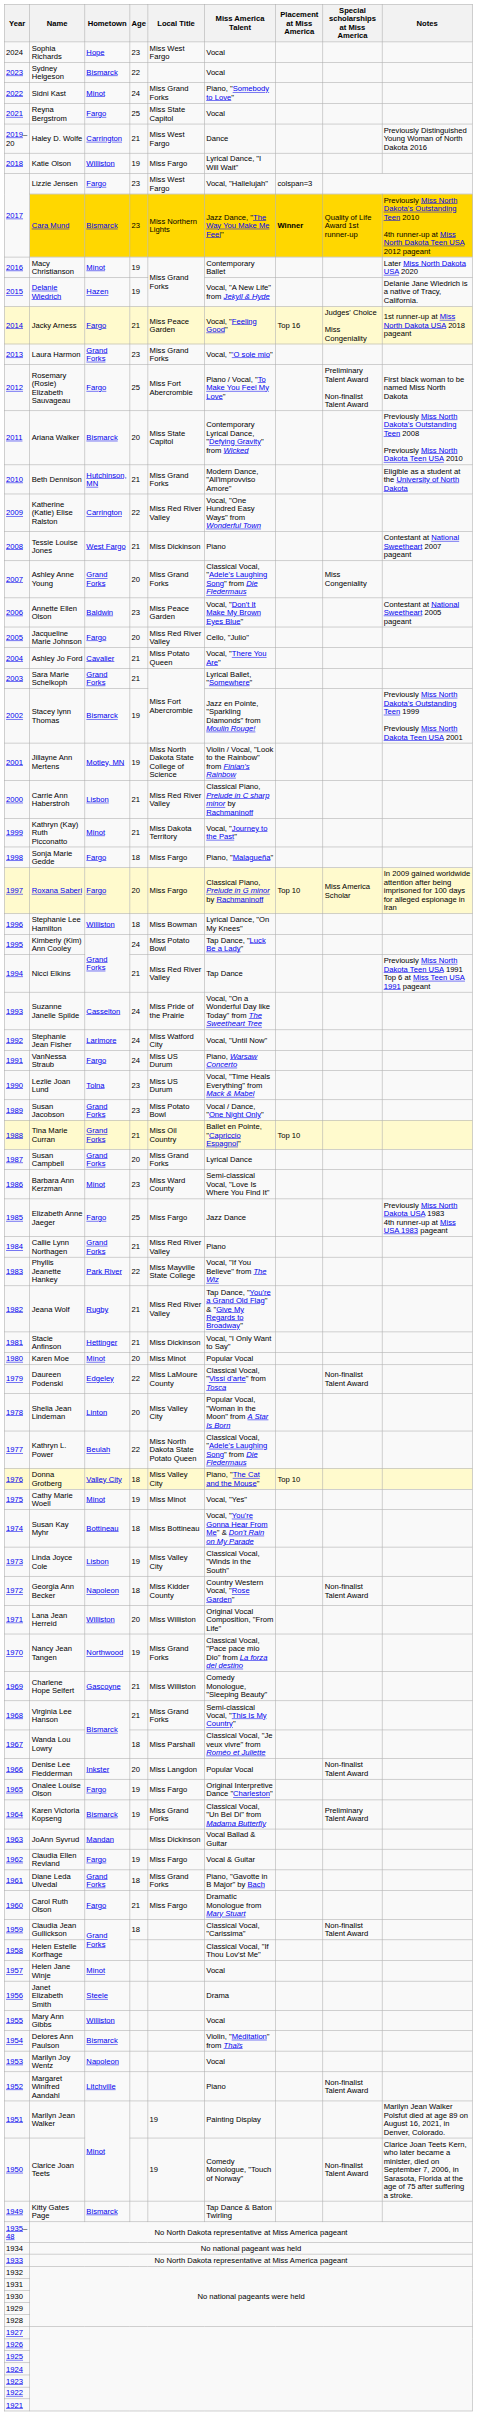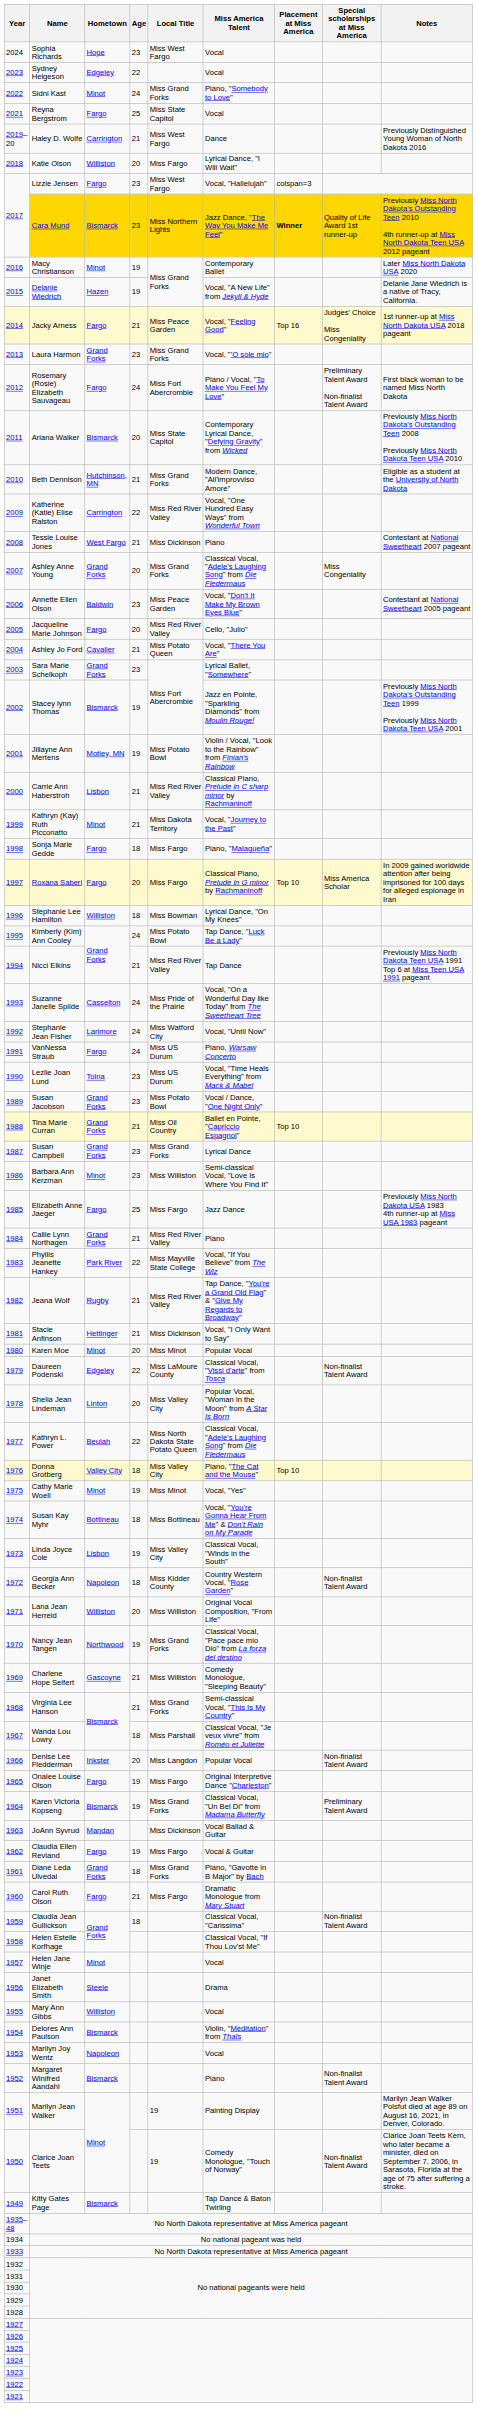(102, 73) Bismarck -> (100, 73) Edgeley
(136, 164) 19 -> (136, 164) 20
(136, 388) 25 -> (136, 388) 24
(136, 679) 21 -> (136, 670) 23
(172, 762) Miss North Dakota State College of Science -> (170, 754) Miss Potato Bowl
(136, 1160) 20 -> (136, 1152) 23
(167, 1185) Miss Ward County -> (173, 1176) Miss Williston
(101, 2087) Litchville -> (102, 2078) Bismarck
